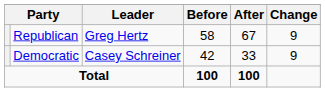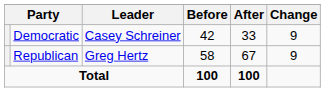rows swapped: (46, 35) <-> (46, 55)
